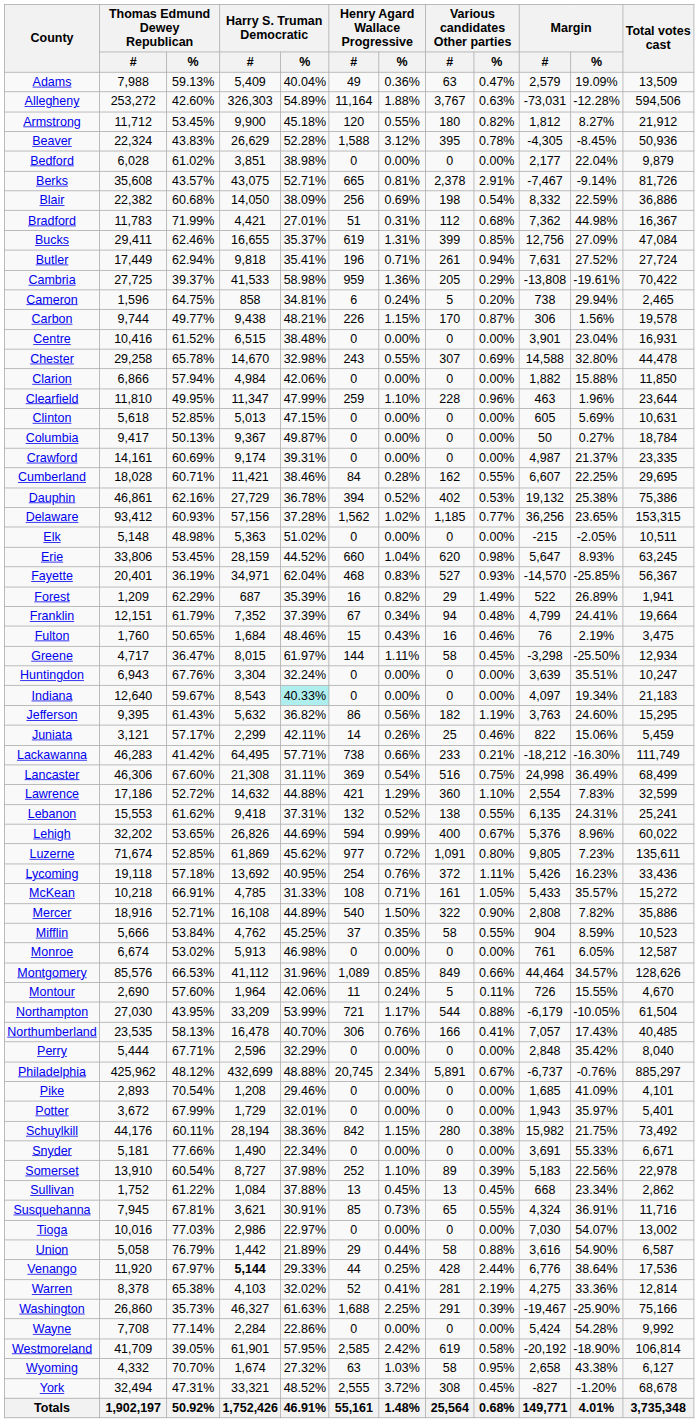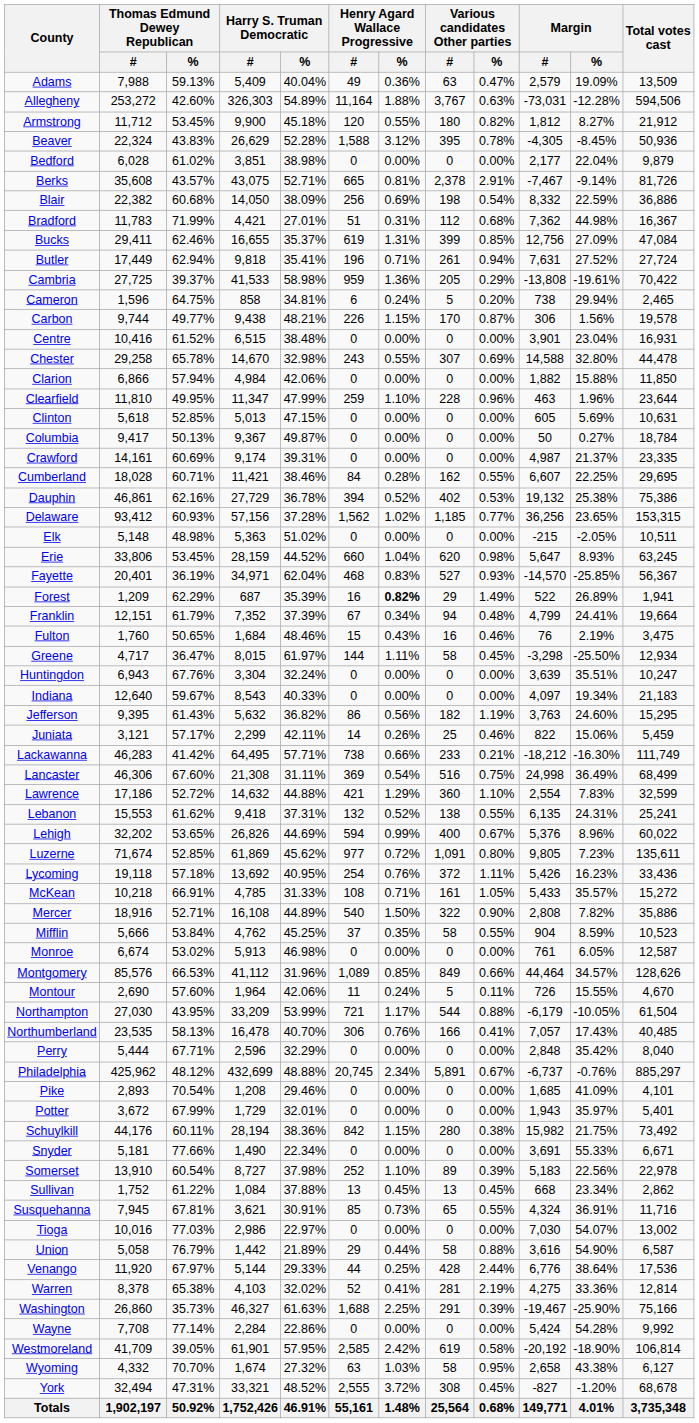(402, 596) normal -> (402, 596) bold
(305, 695) paleturquoise background -> (305, 695) no background
(250, 1269) bold -> (250, 1269) normal
